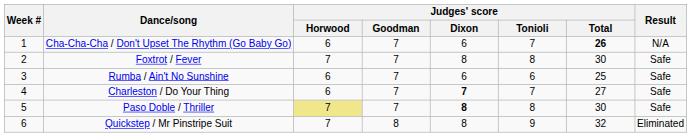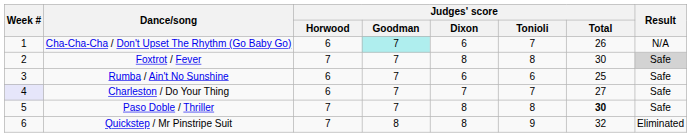(396, 44) no background -> (396, 44) paleturquoise background
(601, 44) bold -> (601, 44) normal
(660, 60) no background -> (660, 60) lightgrey background
(24, 92) no background -> (24, 92) lavender background
(464, 92) bold -> (464, 92) normal
(328, 108) khaki background -> (328, 108) no background
(464, 108) bold -> (464, 108) normal
(601, 108) normal -> (601, 108) bold
